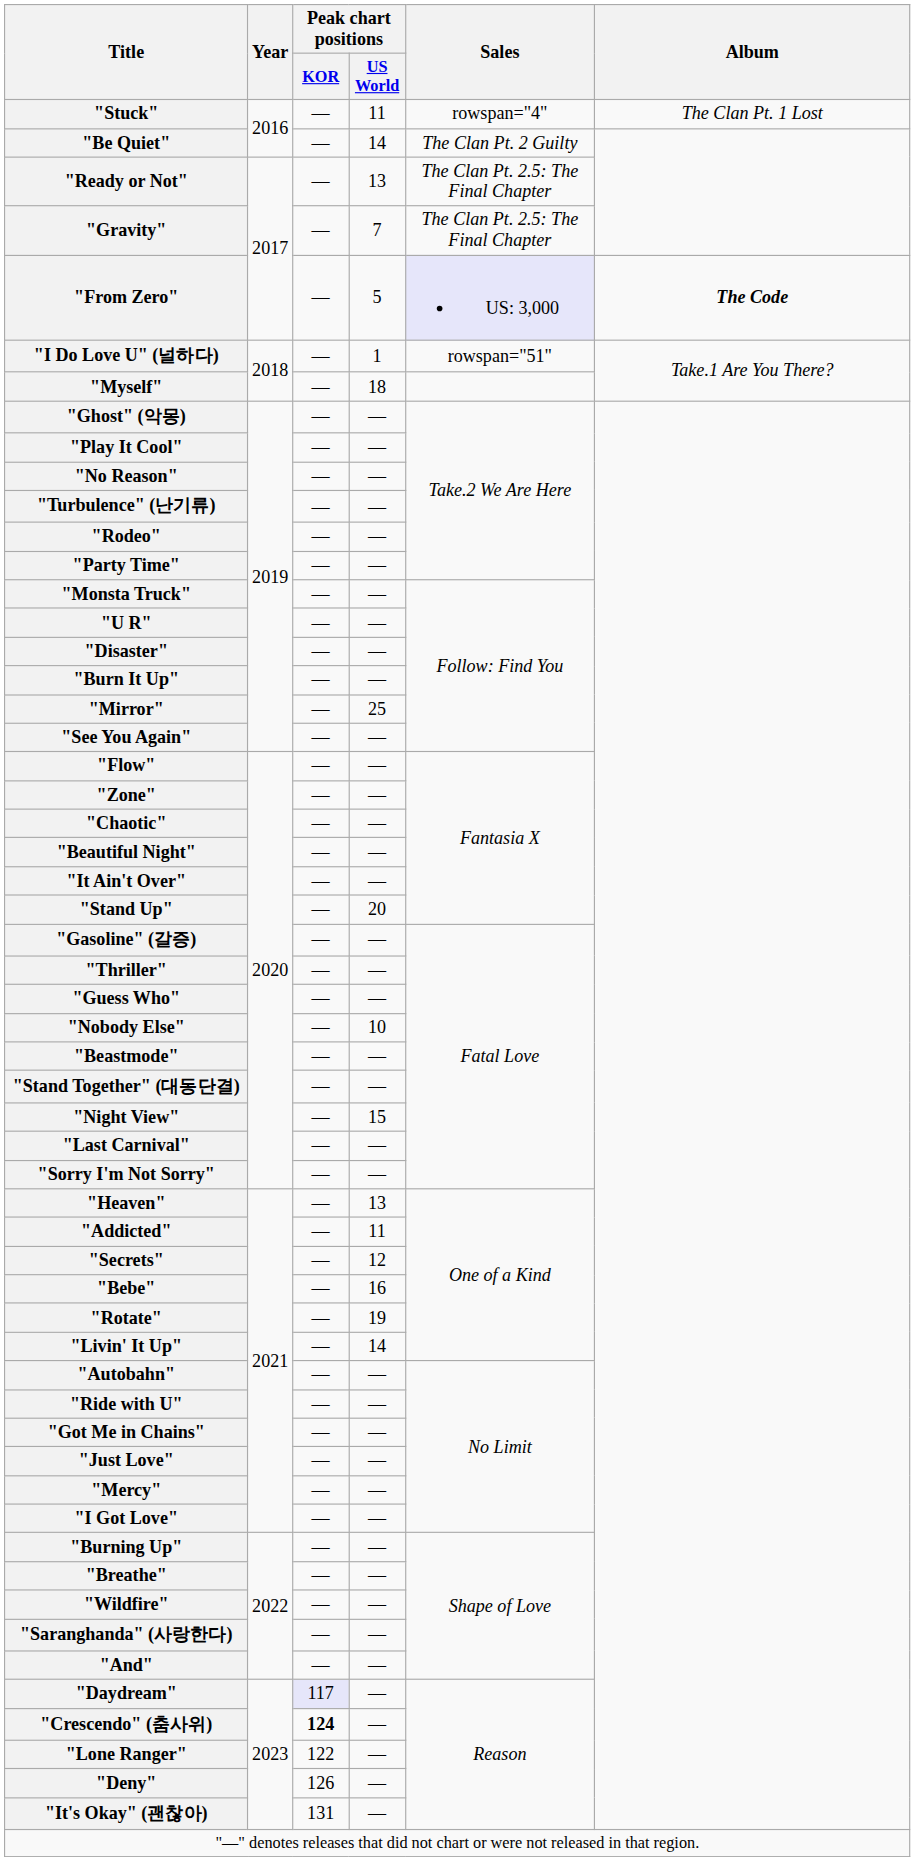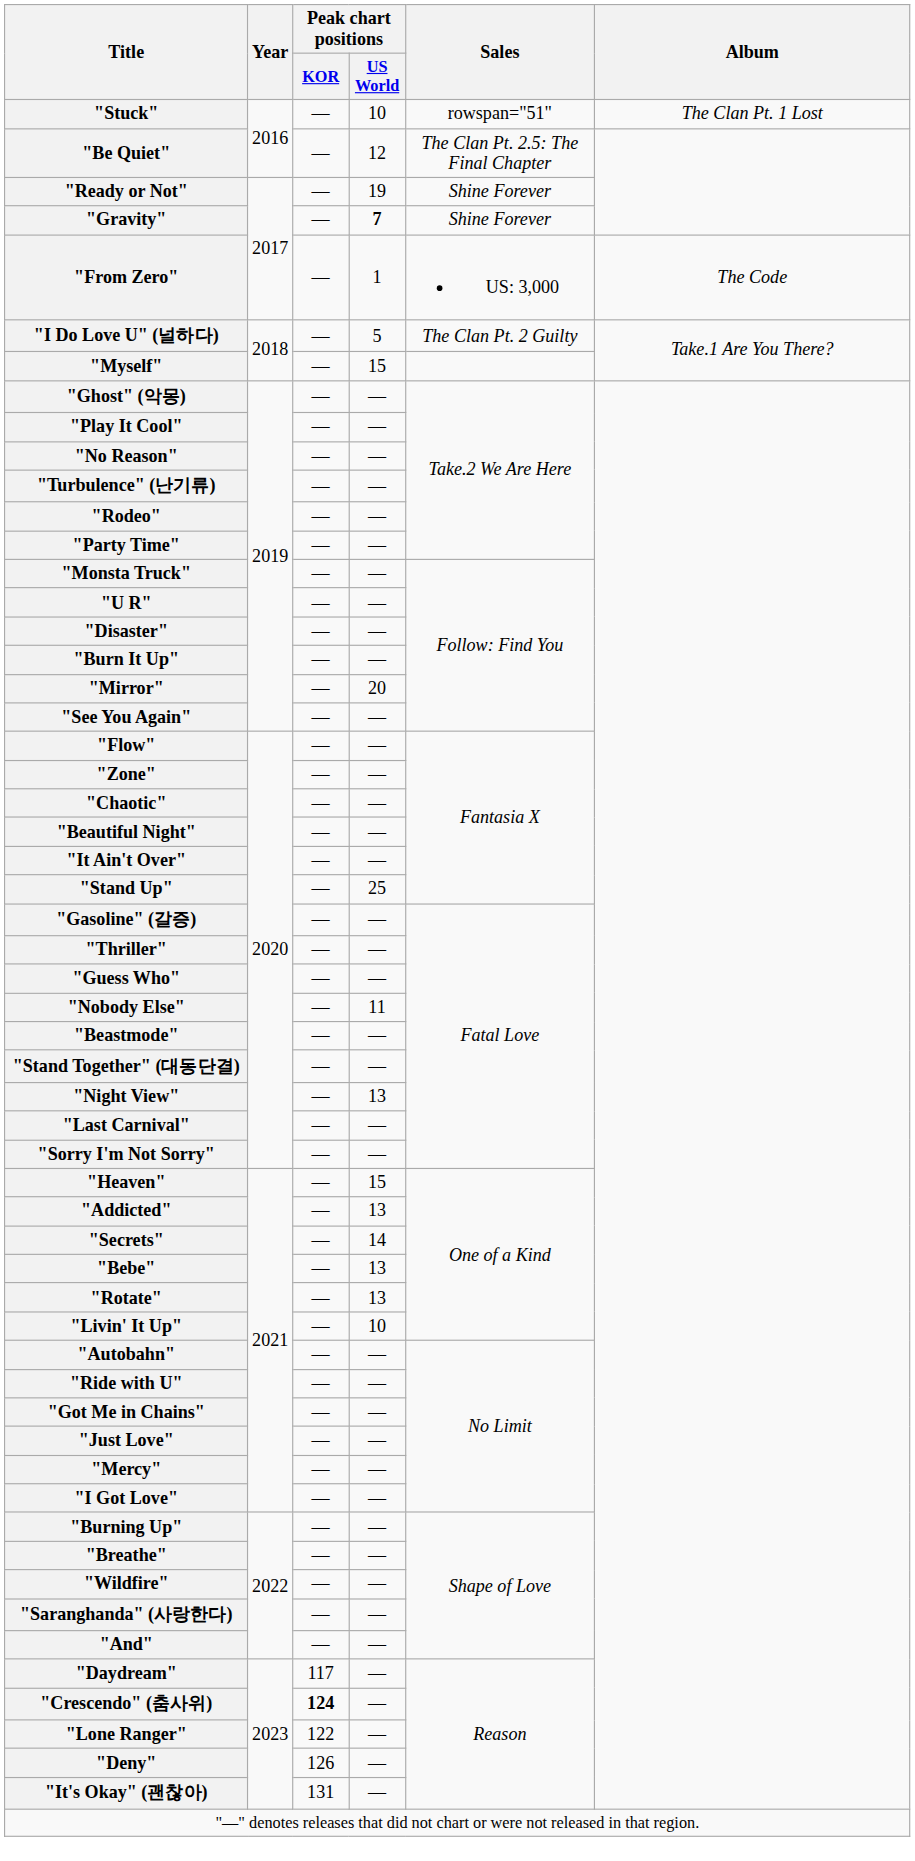(377, 113) 11 -> (377, 113) 10
(500, 113) rowspan="4" -> (500, 113) rowspan="51"
(377, 142) 14 -> (377, 152) 12
(500, 142) The Clan Pt. 2 Guilty -> (500, 152) The Clan Pt. 2.5: The Final Chapter
(377, 181) 13 -> (377, 191) 19
(500, 181) The Clan Pt. 2.5: The Final Chapter -> (500, 191) Shine Forever
(377, 230) normal -> (377, 220) bold
(500, 230) The Clan Pt. 2.5: The Final Chapter -> (500, 220) Shine Forever
(377, 297) 5 -> (377, 277) 1
(500, 308) lavender background -> (500, 287) no background
(752, 297) bold -> (752, 277) normal
(377, 356) 1 -> (377, 335) 5
(500, 356) rowspan="51" -> (500, 335) The Clan Pt. 2 Guilty
(377, 386) 18 -> (377, 366) 15
(377, 708) 25 -> (377, 688) 20
(377, 909) 20 -> (377, 889) 25
(377, 1027) 10 -> (377, 1007) 11
(377, 1116) 15 -> (377, 1096) 13
(377, 1202) 13 -> (377, 1182) 15
(377, 1231) 11 -> (377, 1211) 13
(377, 1260) 12 -> (377, 1239) 14
(377, 1288) 16 -> (377, 1268) 13
(377, 1317) 19 -> (377, 1297) 13
(377, 1346) 14 -> (377, 1325) 10
(321, 1693) lavender background -> (321, 1673) no background
